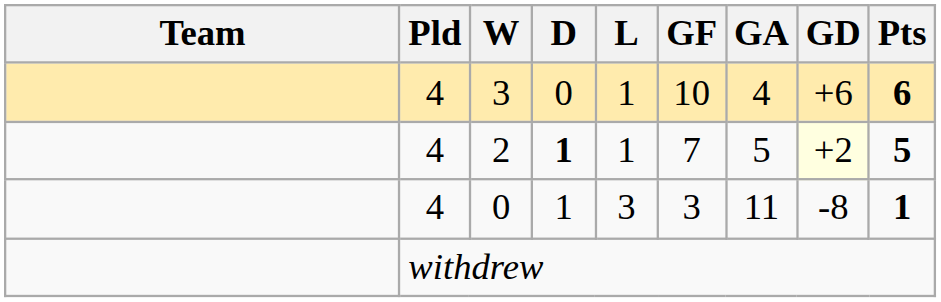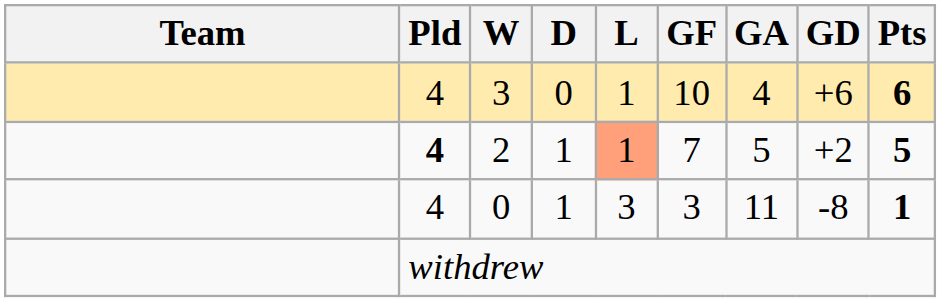(435, 149) normal -> (435, 149) bold
(564, 149) bold -> (564, 149) normal
(626, 149) no background -> (626, 149) lightsalmon background
(833, 149) lightyellow background -> (833, 149) no background
